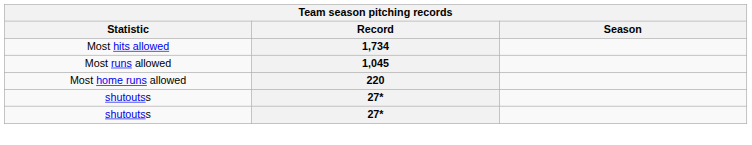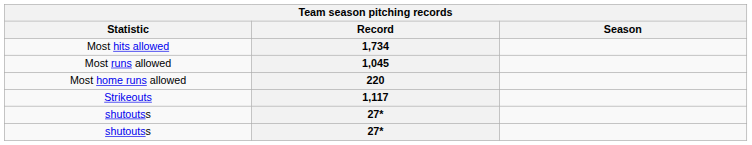+ row: (128, 98)
